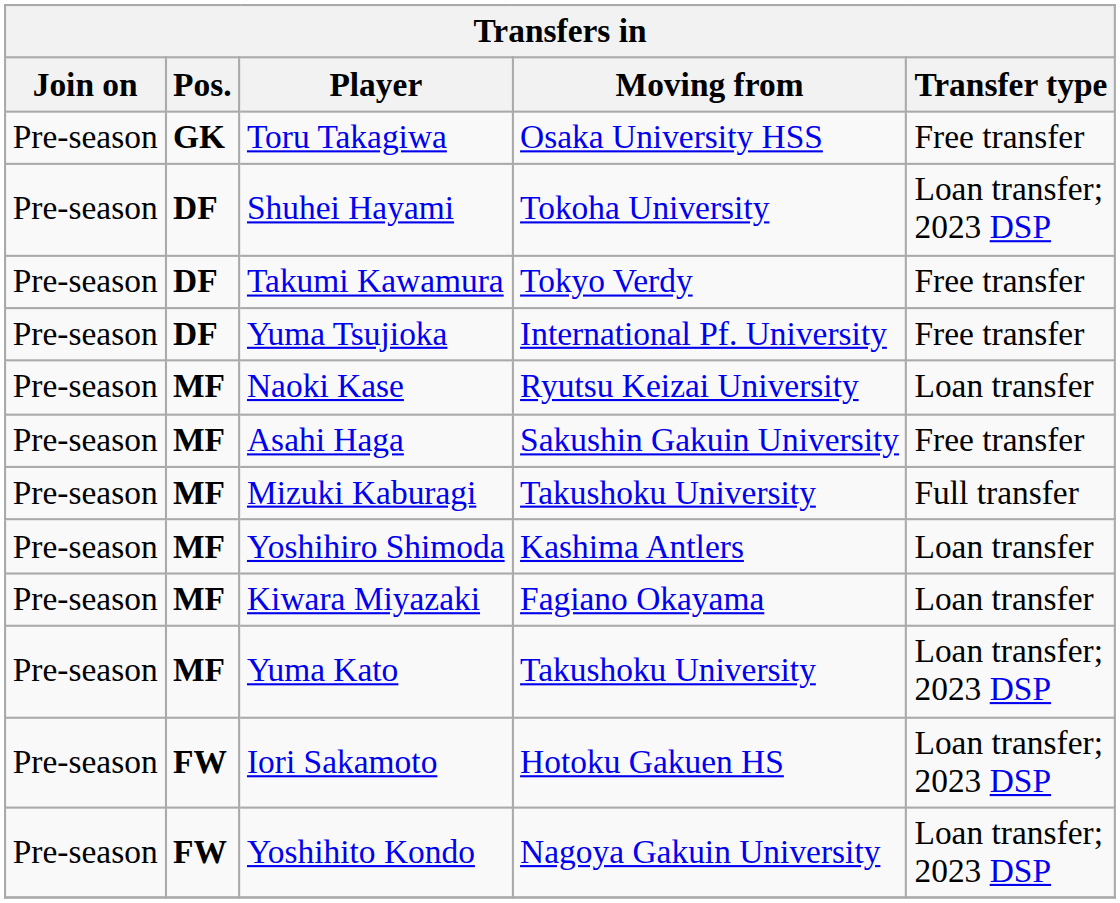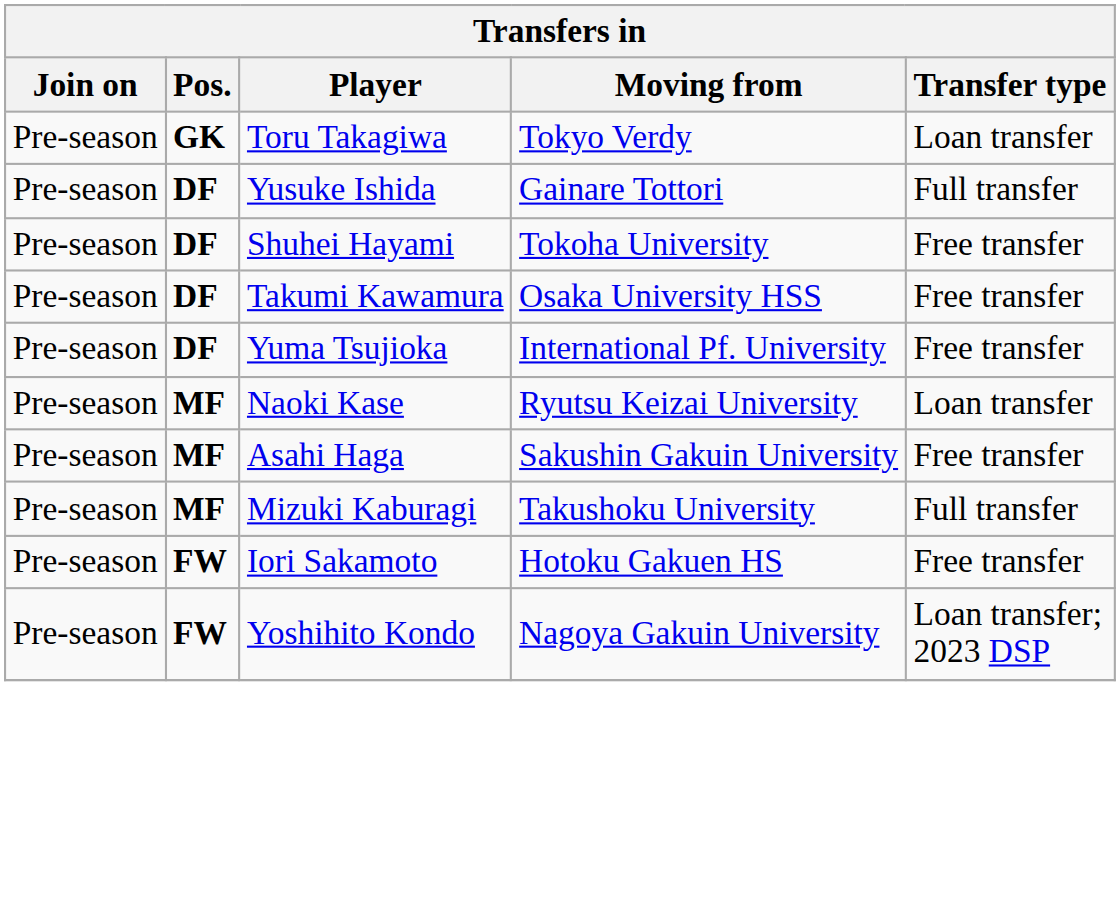(671, 137) Osaka University HSS -> (605, 137) Tokyo Verdy
(999, 137) Free transfer -> (1003, 137) Loan transfer
+ row: (341, 190)
(1009, 208) Loan transfer; 2023 DSP -> (998, 243) Free transfer
(606, 280) Tokyo Verdy -> (671, 296) Osaka University HSS
- row: (376, 545)
- row: (363, 598)
- row: (323, 670)
(1009, 761) Loan transfer; 2023 DSP -> (998, 561) Free transfer
